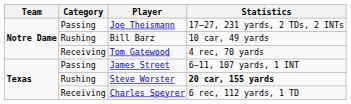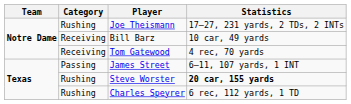(78, 25) Passing -> (78, 25) Rushing
(78, 39) Rushing -> (83, 39) Receiving
(83, 93) Receiving -> (78, 93) Rushing
